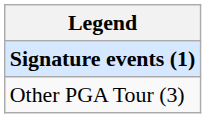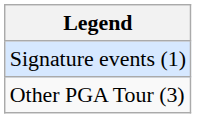(103, 58) bold -> (98, 58) normal
